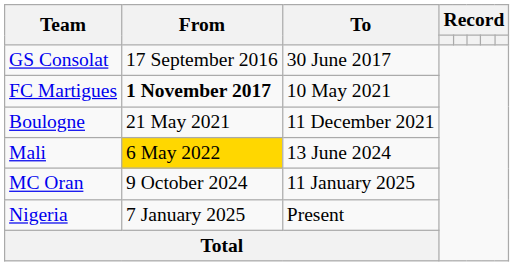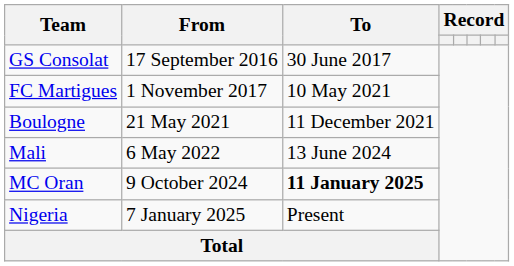(198, 90) bold -> (196, 90) normal
(173, 152) gold background -> (173, 152) no background
(351, 183) normal -> (355, 183) bold
